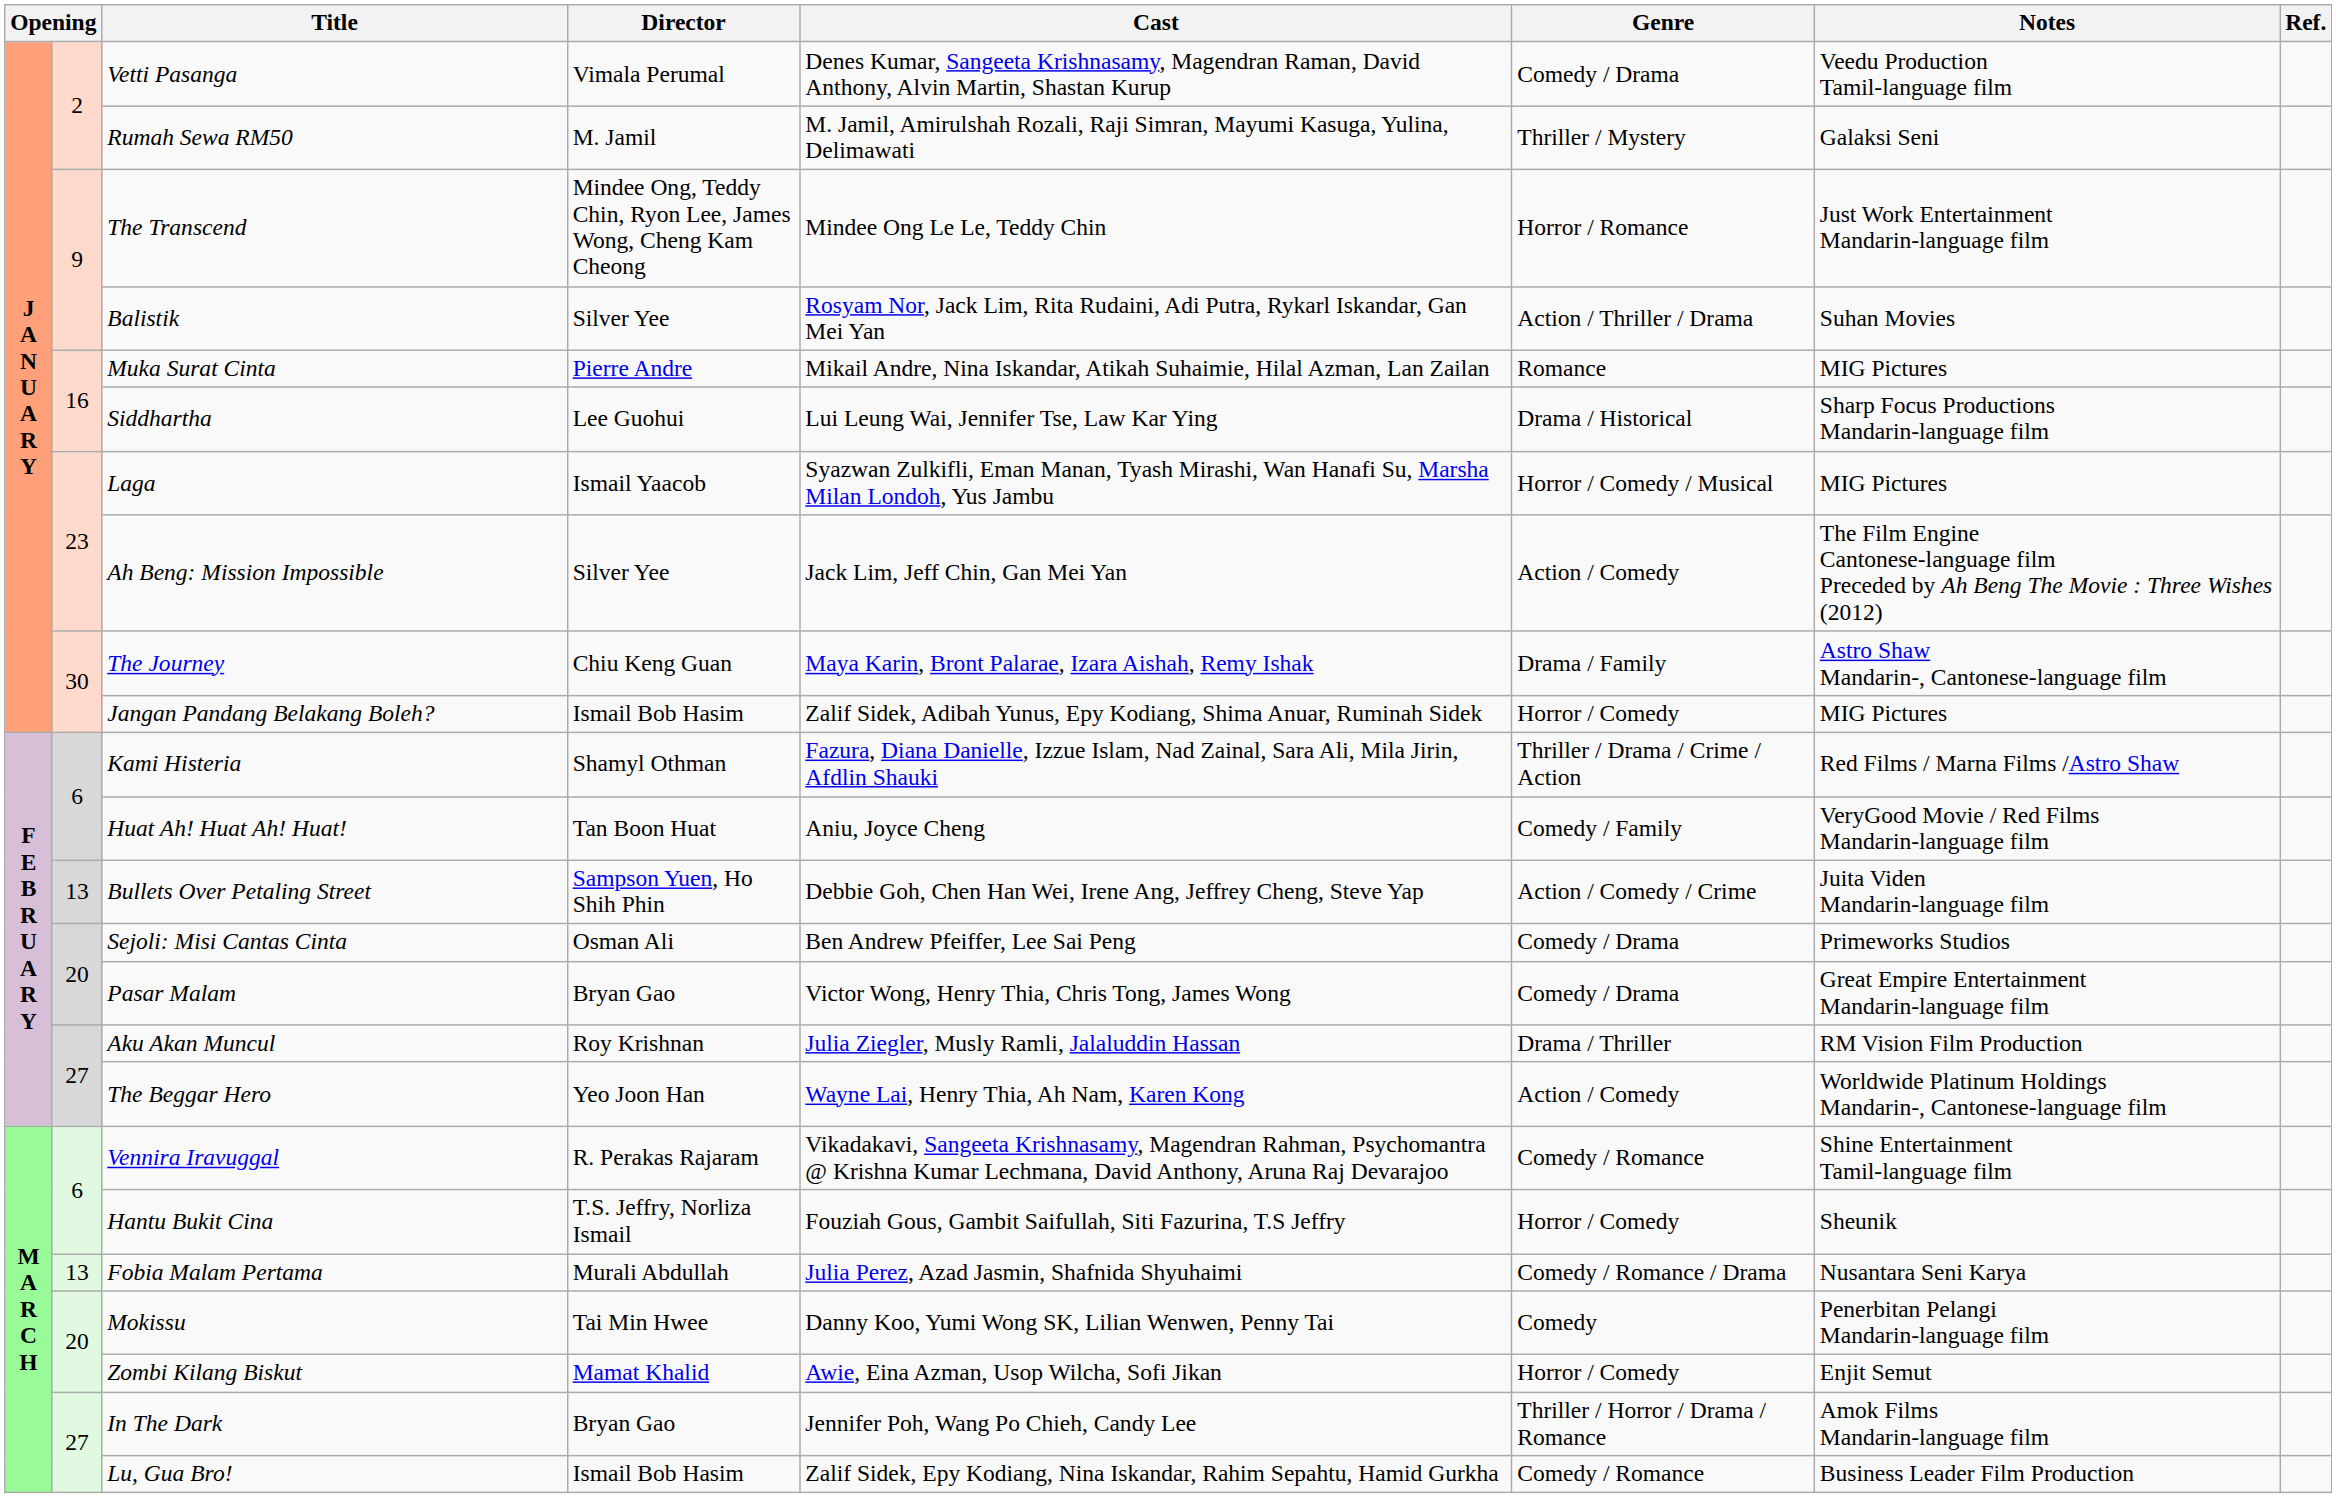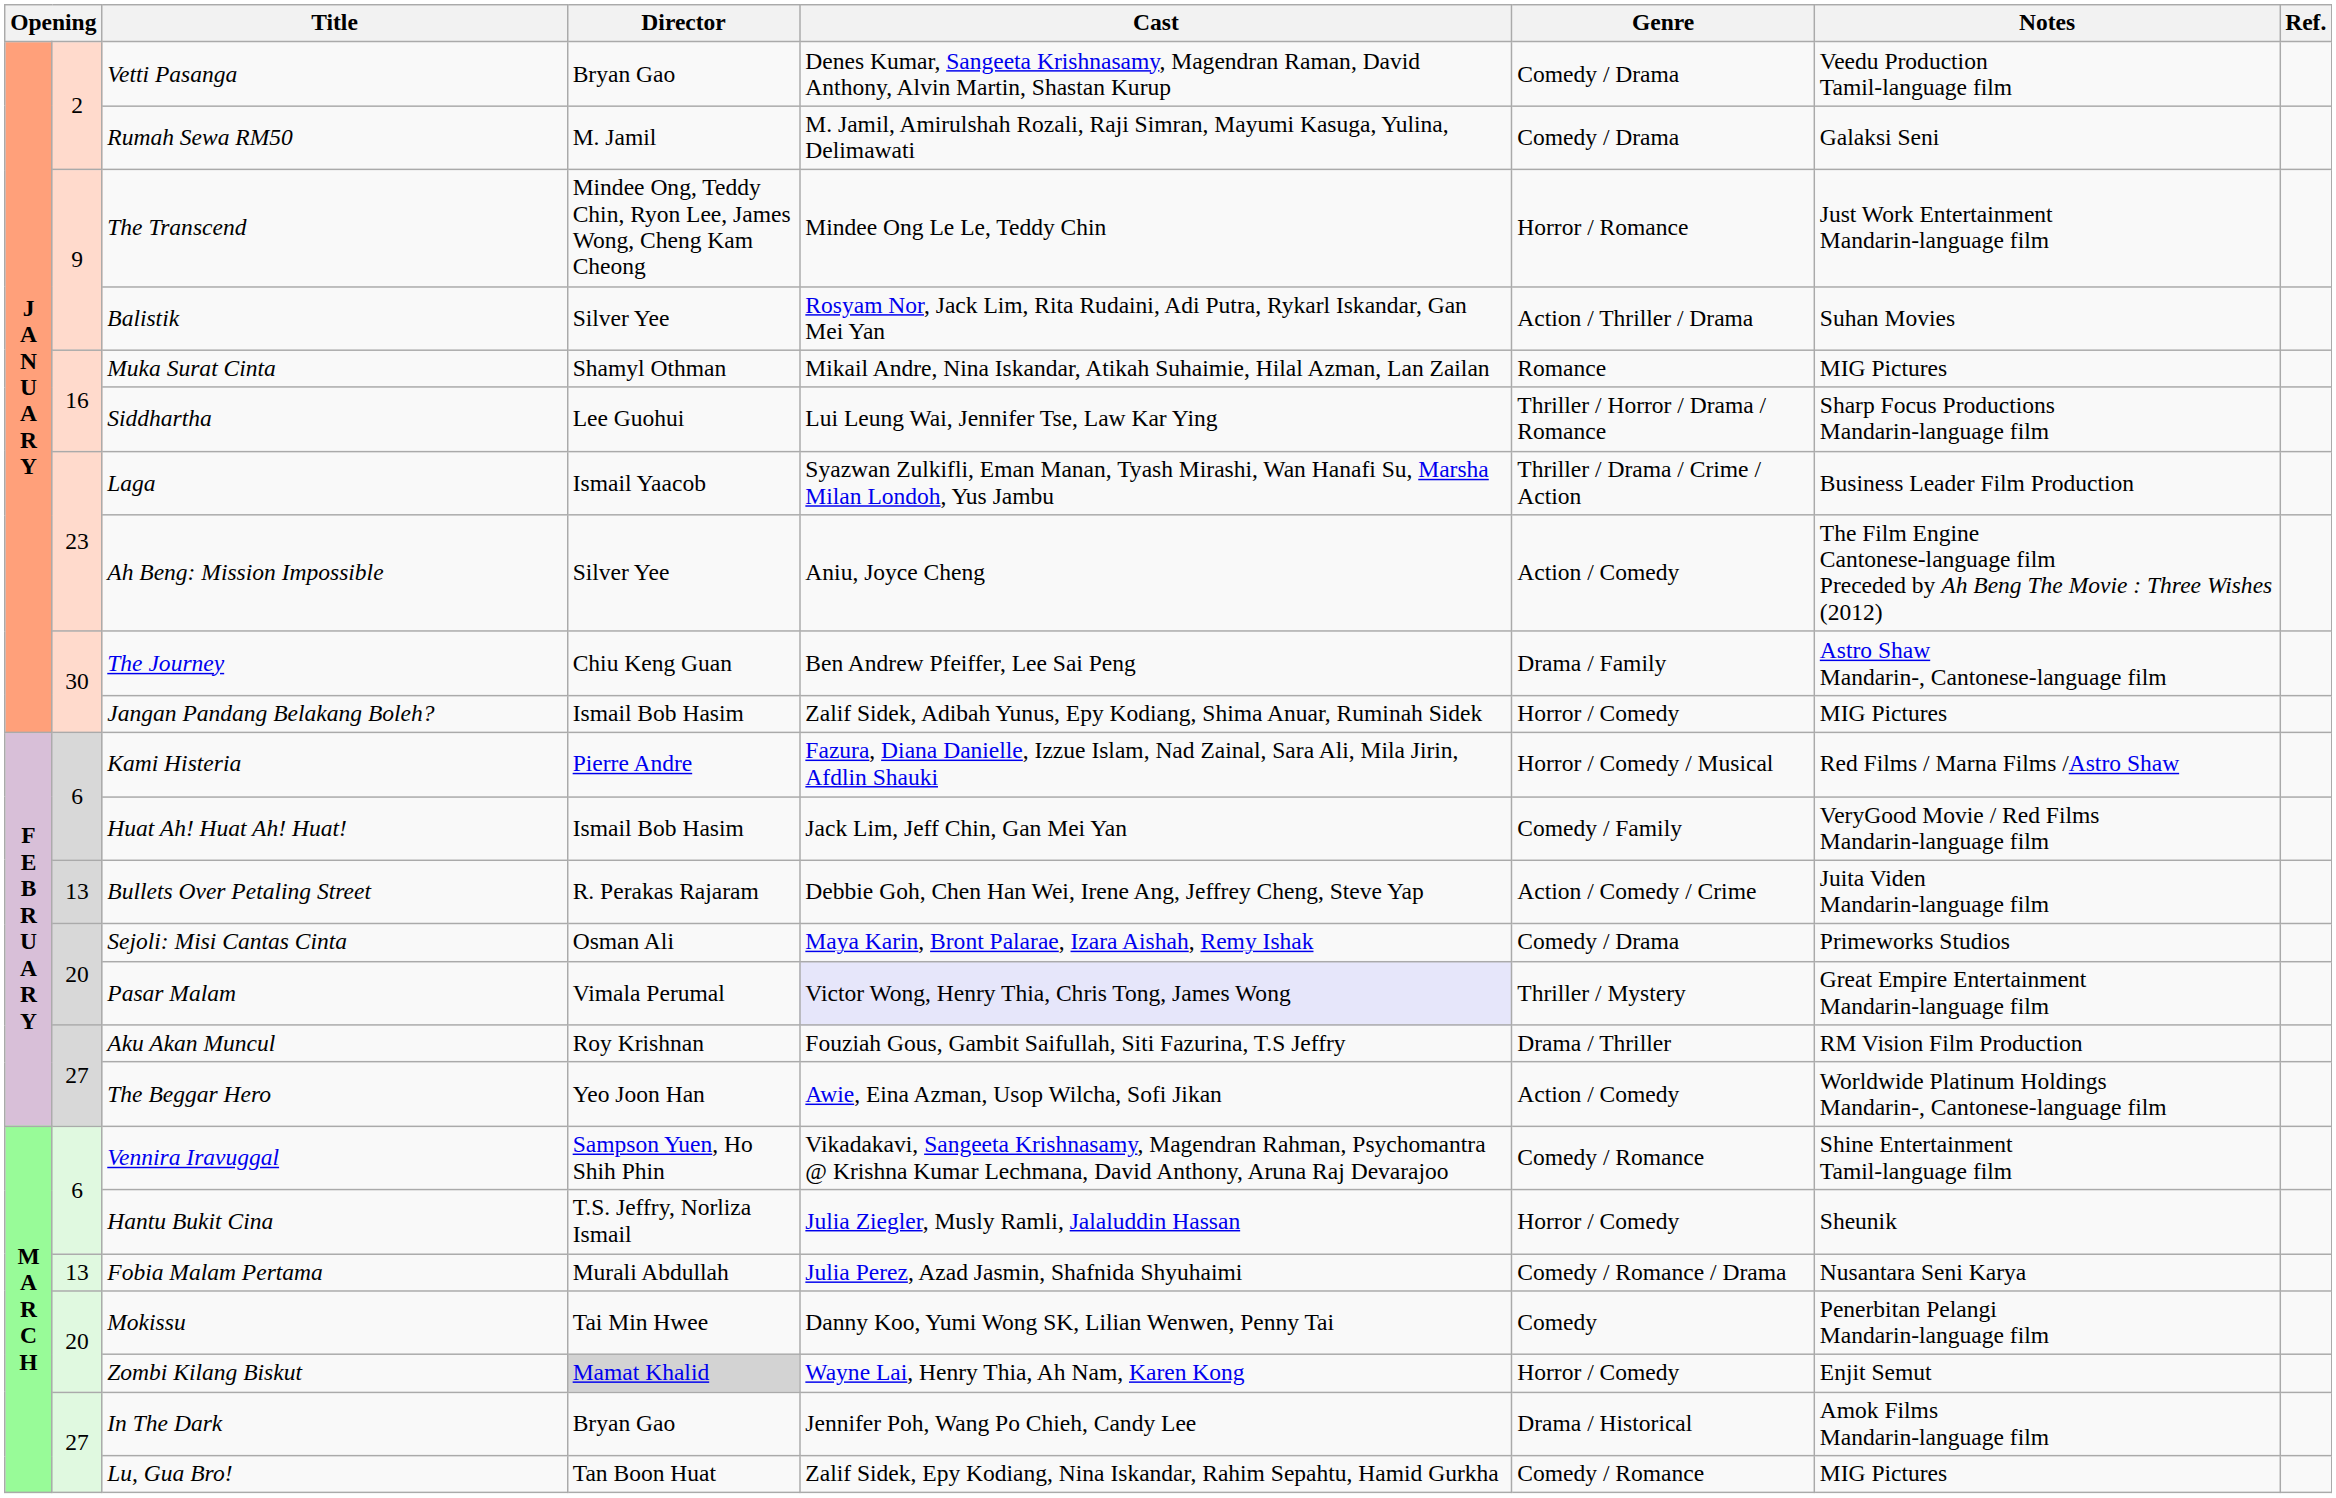(649, 73) Vimala Perumal -> (624, 73) Bryan Gao
(1602, 137) Thriller / Mystery -> (1598, 137) Comedy / Drama
(632, 368) Pierre Andre -> (649, 368) Shamyl Othman
(1605, 418) Drama / Historical -> (1642, 418) Thriller / Horror / Drama / Romance
(1645, 482) Horror / Comedy / Musical -> (1639, 482) Thriller / Drama / Crime / Action
(1883, 482) MIG Pictures -> (1977, 482) Business Leader Film Production
(966, 572) Jack Lim, Jeff Chin, Gan Mei Yan -> (895, 572) Aniu, Joyce Cheng
(1059, 663) Maya Karin, Bront Palarae, Izara Aishah, Remy Ishak -> (971, 663) Ben Andrew Pfeiffer, Lee Sai Peng
(649, 764) Shamyl Othman -> (632, 764) Pierre Andre
(1639, 764) Thriller / Drama / Crime / Action -> (1645, 764) Horror / Comedy / Musical
(644, 827) Tan Boon Huat -> (658, 827) Ismail Bob Hasim
(895, 827) Aniu, Joyce Cheng -> (966, 827) Jack Lim, Jeff Chin, Gan Mei Yan
(663, 891) Sampson Yuen, Ho Shih Phin -> (666, 891) R. Perakas Rajaram
(971, 942) Ben Andrew Pfeiffer, Lee Sai Peng -> (1059, 942) Maya Karin, Bront Palarae, Izara Aishah, Remy Ishak
(624, 992) Bryan Gao -> (649, 992) Vimala Perumal
(1048, 992) no background -> (1048, 992) lavender background
(1598, 992) Comedy / Drama -> (1602, 992) Thriller / Mystery
(1023, 1043) Julia Ziegler, Musly Ramli, Jalaluddin Hassan -> (1075, 1043) Fouziah Gous, Gambit Saifullah, Siti Fazurina, T.S Jeffry
(1025, 1093) Wayne Lai, Henry Thia, Ah Nam, Karen Kong -> (1014, 1093) Awie, Eina Azman, Usop Wilcha, Sofi Jikan
(666, 1157) R. Perakas Rajaram -> (663, 1157) Sampson Yuen, Ho Shih Phin
(1075, 1221) Fouziah Gous, Gambit Saifullah, Siti Fazurina, T.S Jeffry -> (1023, 1221) Julia Ziegler, Musly Ramli, Jalaluddin Hassan
(641, 1372) no background -> (641, 1372) lightgrey background
(1014, 1372) Awie, Eina Azman, Usop Wilcha, Sofi Jikan -> (1025, 1372) Wayne Lai, Henry Thia, Ah Nam, Karen Kong
(1642, 1423) Thriller / Horror / Drama / Romance -> (1605, 1423) Drama / Historical
(658, 1474) Ismail Bob Hasim -> (644, 1474) Tan Boon Huat
(1977, 1474) Business Leader Film Production -> (1883, 1474) MIG Pictures
